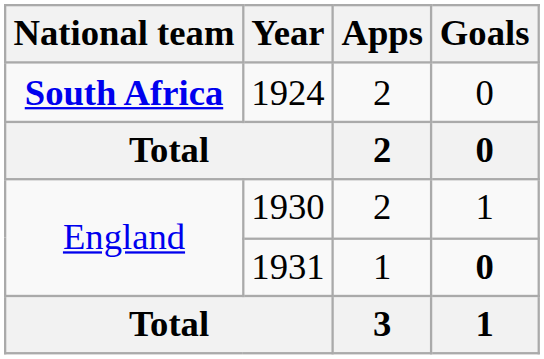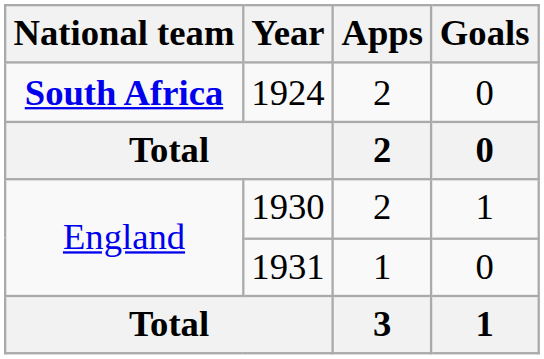(485, 265) bold -> (485, 265) normal
